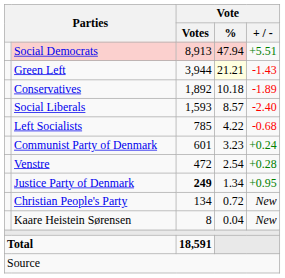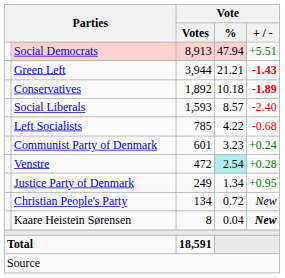(230, 70) lightyellow background -> (230, 70) no background
(264, 70) normal -> (264, 70) bold
(264, 88) normal -> (264, 88) bold
(233, 164) no background -> (233, 164) paleturquoise background
(203, 182) bold -> (203, 182) normal
(266, 220) normal -> (266, 220) bold
